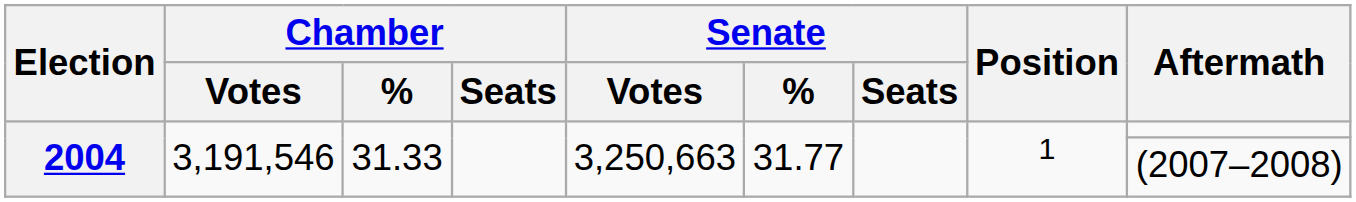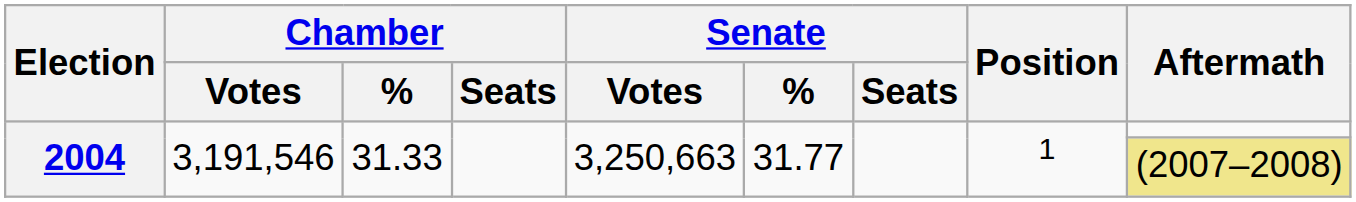(1239, 165) no background -> (1239, 165) khaki background
